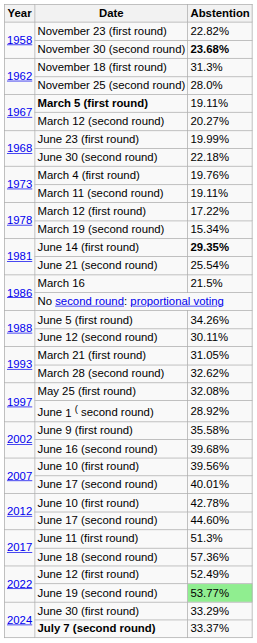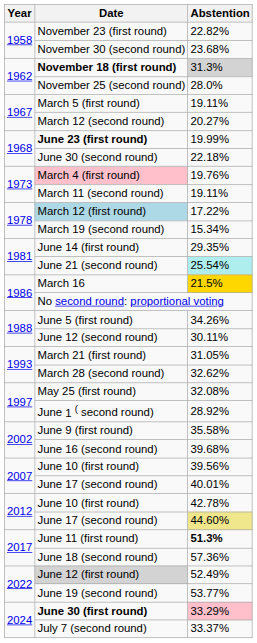(210, 49) bold -> (210, 49) normal
(102, 67) normal -> (107, 67) bold
(207, 67) no background -> (207, 67) lightgrey background
(93, 103) bold -> (89, 103) normal
(88, 139) normal -> (92, 139) bold
(89, 175) no background -> (89, 175) pink background
(92, 211) no background -> (92, 211) lightblue background
(210, 247) bold -> (210, 247) normal
(210, 265) no background -> (210, 265) paleturquoise background
(207, 283) no background -> (207, 283) gold background
(210, 521) no background -> (210, 521) khaki background
(207, 539) normal -> (207, 539) bold
(88, 575) no background -> (88, 575) lightgrey background
(210, 593) lightgreen background -> (210, 593) no background
(88, 611) normal -> (92, 611) bold
(210, 611) no background -> (210, 611) pink background
(96, 629) bold -> (92, 629) normal
